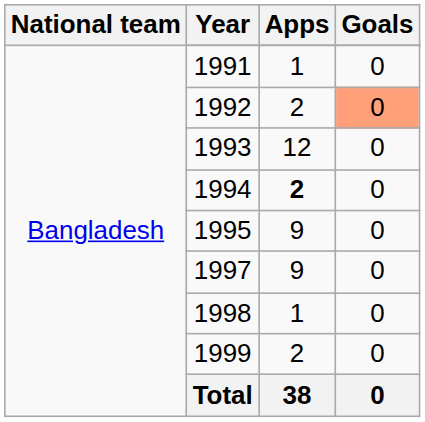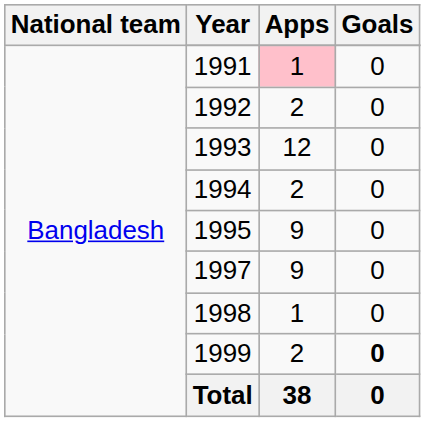(297, 66) no background -> (297, 66) pink background
(377, 107) lightsalmon background -> (377, 107) no background
(297, 189) bold -> (297, 189) normal
(377, 353) normal -> (377, 353) bold
